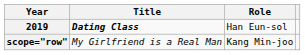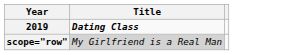- column: (260, 12)
(147, 42) no background -> (147, 42) lightgrey background
